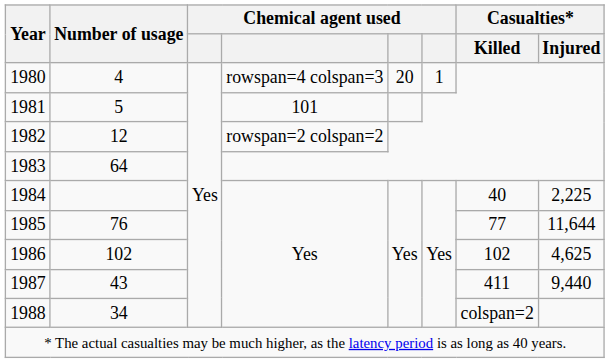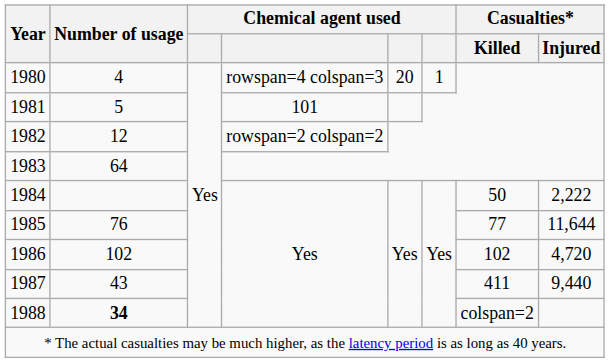(497, 195) 40 -> (497, 195) 50
(571, 195) 2,225 -> (571, 195) 2,222
(571, 254) 4,625 -> (571, 254) 4,720
(119, 312) normal -> (119, 312) bold
